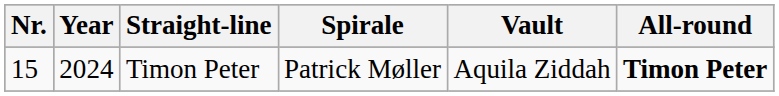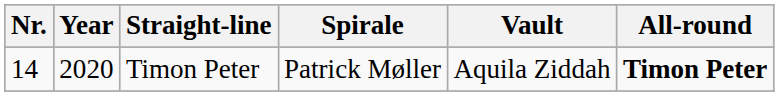(25, 68) 15 -> (25, 68) 14
(86, 68) 2024 -> (86, 68) 2020
